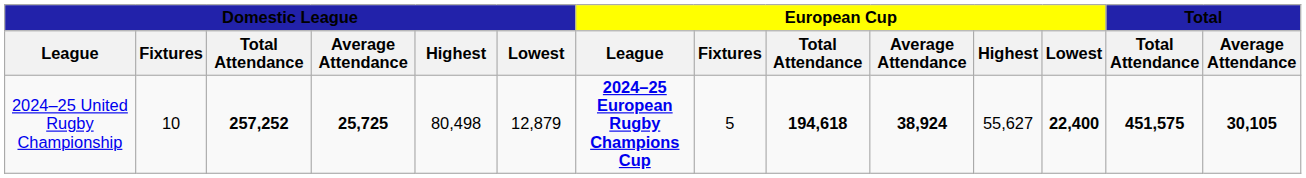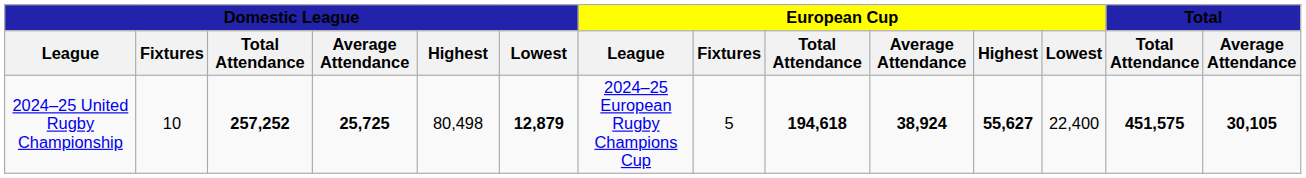(536, 125) normal -> (539, 125) bold
(635, 125) bold -> (636, 125) normal
(1008, 125) normal -> (1008, 125) bold
(1074, 125) bold -> (1074, 125) normal
